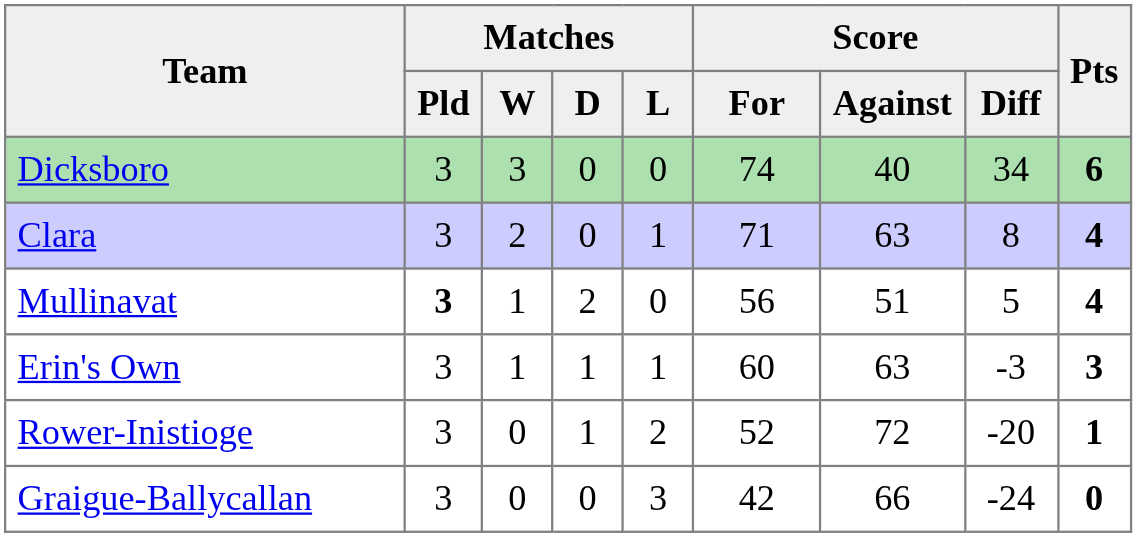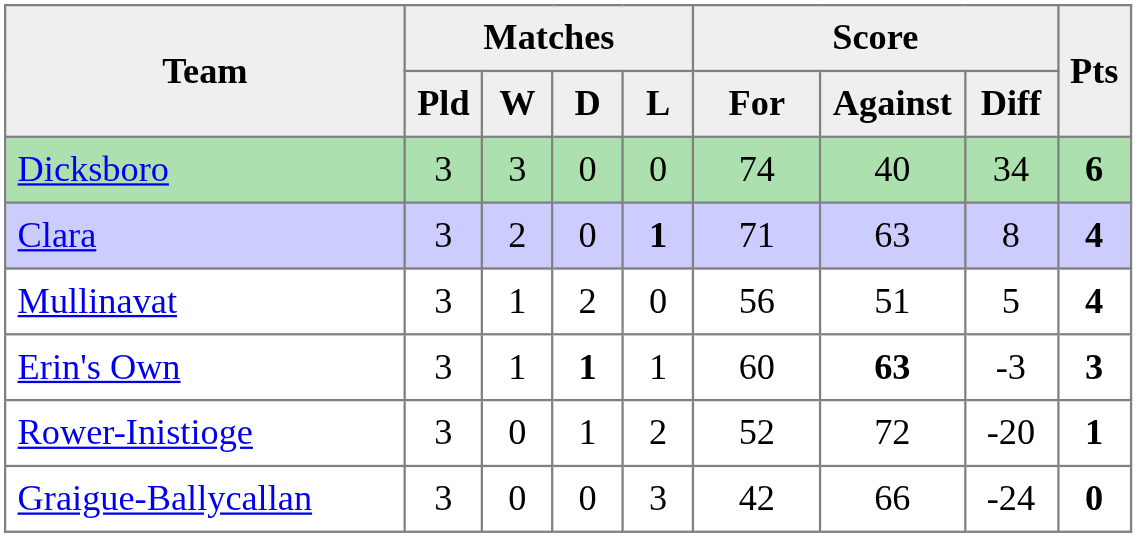(658, 234) normal -> (658, 234) bold
(443, 300) bold -> (443, 300) normal
(588, 366) normal -> (588, 366) bold
(892, 366) normal -> (892, 366) bold
